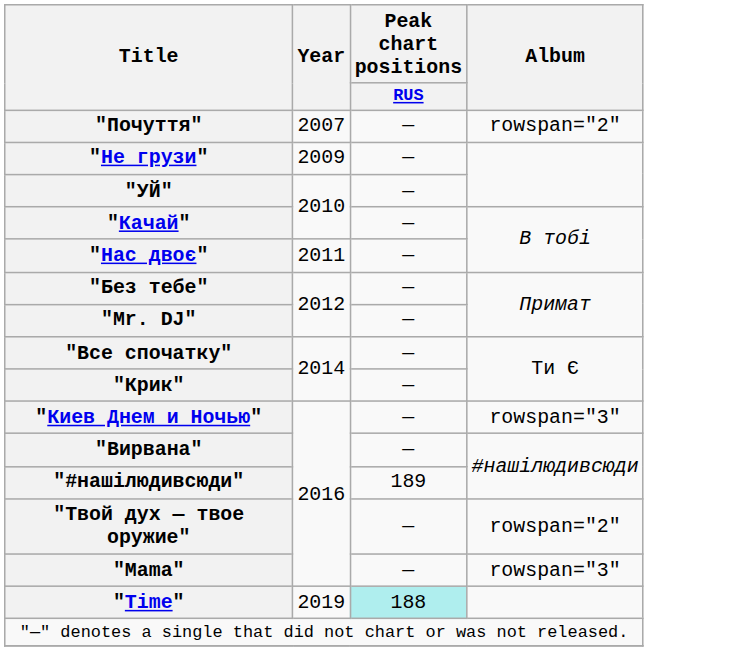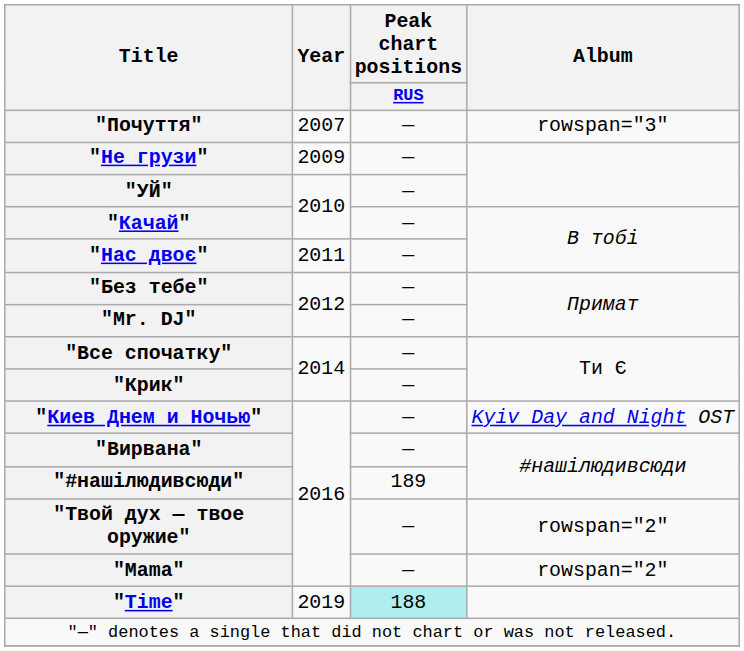(555, 126) rowspan="2" -> (603, 126) rowspan="3"
(555, 418) rowspan="3" -> (603, 418) Kyiv Day and Night OST
(555, 570) rowspan="3" -> (603, 570) rowspan="2"
